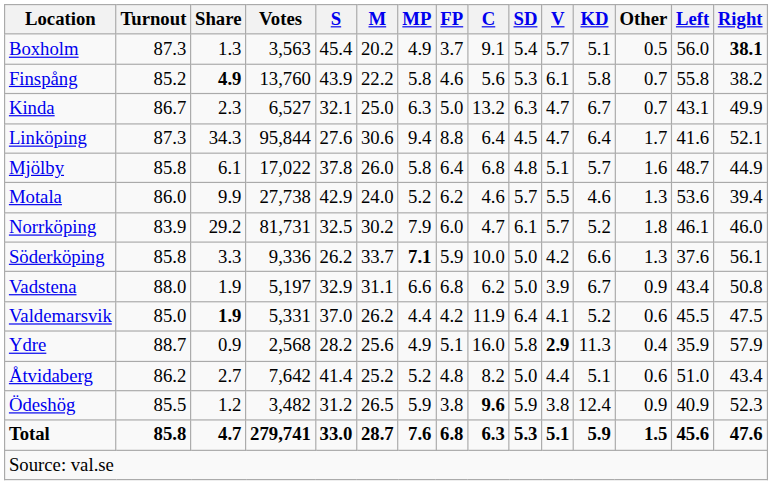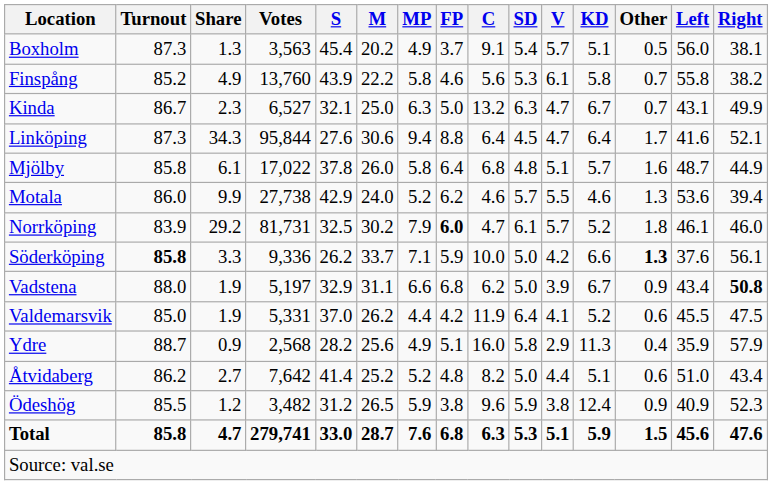(746, 49) bold -> (746, 49) normal
(230, 78) bold -> (230, 78) normal
(452, 227) normal -> (452, 227) bold
(170, 256) normal -> (170, 256) bold
(420, 256) bold -> (420, 256) normal
(656, 256) normal -> (656, 256) bold
(746, 286) normal -> (746, 286) bold
(230, 316) bold -> (230, 316) normal
(558, 345) bold -> (558, 345) normal
(493, 405) bold -> (493, 405) normal
